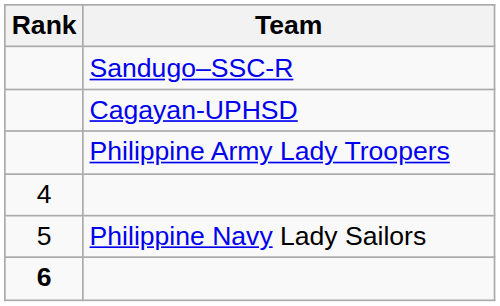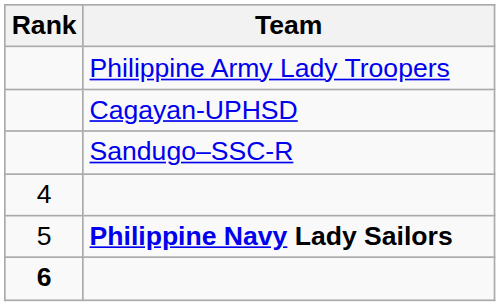(191, 67) Sandugo–SSC-R -> (270, 67) Philippine Army Lady Troopers
(270, 151) Philippine Army Lady Troopers -> (191, 151) Sandugo–SSC-R
(258, 236) normal -> (271, 236) bold
